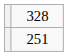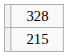(37, 39) 251 -> (37, 39) 215
